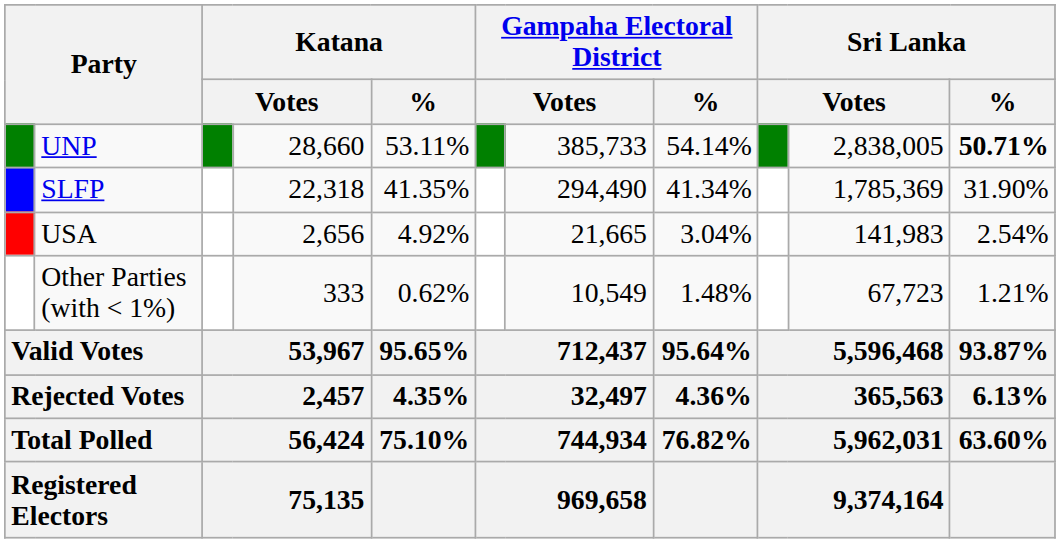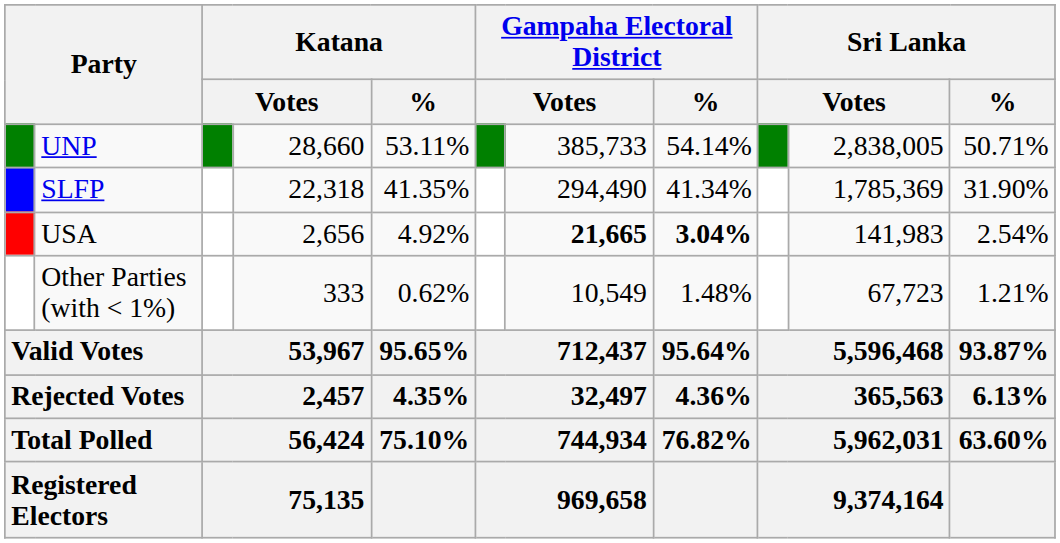(1004, 145) bold -> (1006, 145) normal
(609, 233) normal -> (609, 233) bold
(716, 233) normal -> (714, 233) bold
